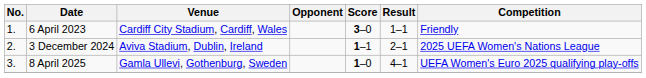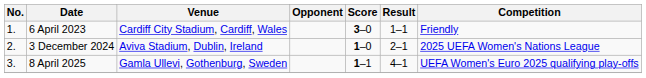(363, 47) 1–1 -> (363, 47) 1–0
(363, 64) 1–0 -> (363, 64) 1–1
